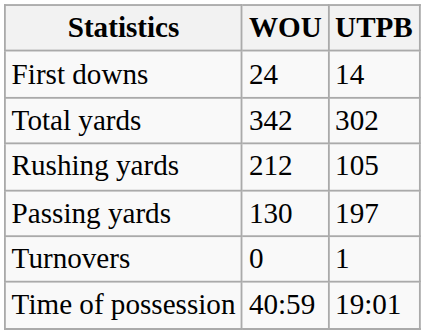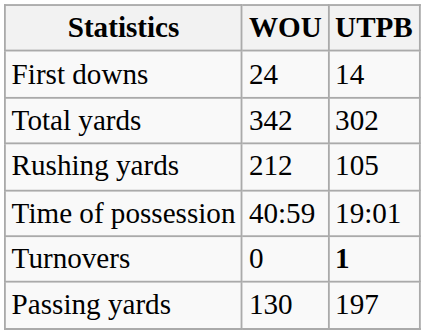rows swapped: (91, 212) <-> (124, 304)
(342, 258) normal -> (342, 258) bold
